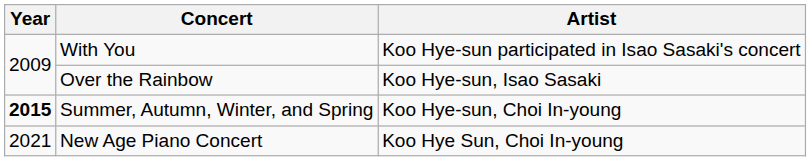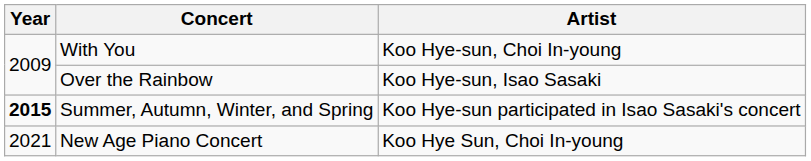(591, 49) Koo Hye-sun participated in Isao Sasaki's concert -> (502, 49) Koo Hye-sun, Choi In-young
(502, 110) Koo Hye-sun, Choi In-young -> (591, 110) Koo Hye-sun participated in Isao Sasaki's concert
